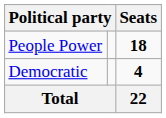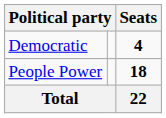rows swapped: (55, 44) <-> (48, 71)
